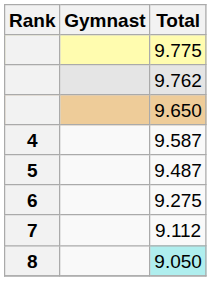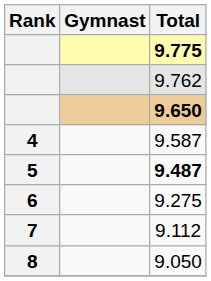(178, 50) normal -> (178, 50) bold
(178, 110) normal -> (178, 110) bold
(178, 170) normal -> (178, 170) bold
(178, 260) paleturquoise background -> (178, 260) no background
